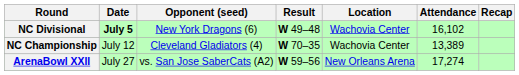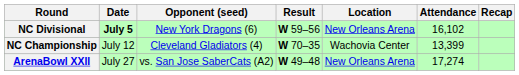(299, 29) W 49–48 -> (299, 29) W 59–56
(370, 29) Wachovia Center -> (370, 29) New Orleans Arena
(448, 45) 13,389 -> (448, 45) 13,399
(299, 62) W 59–56 -> (299, 62) W 49–48
